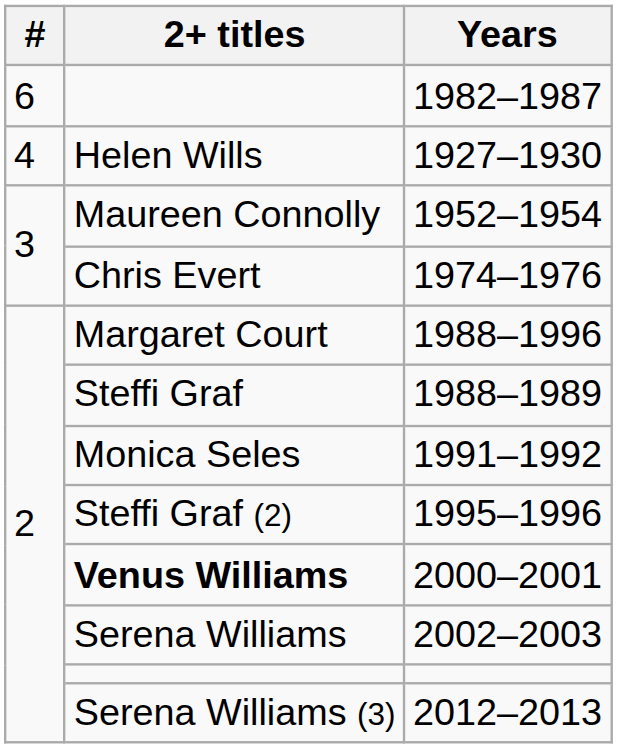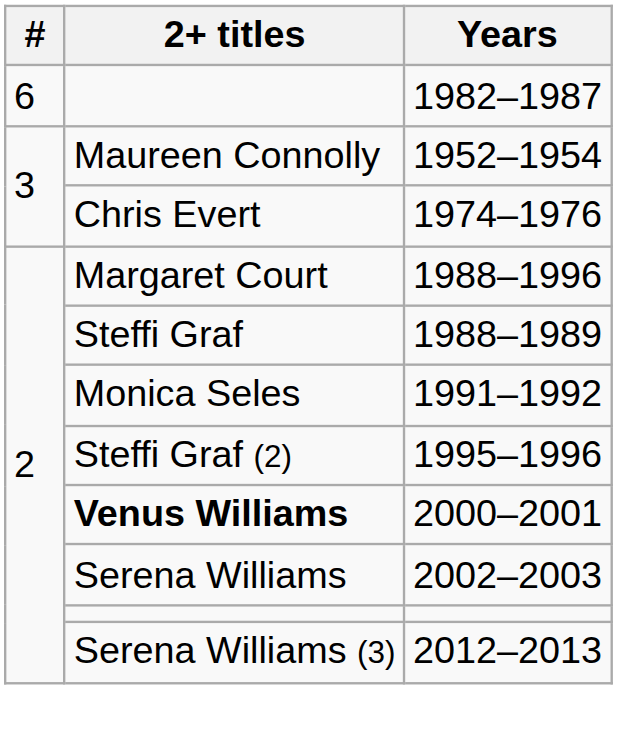- row: (168, 154)
